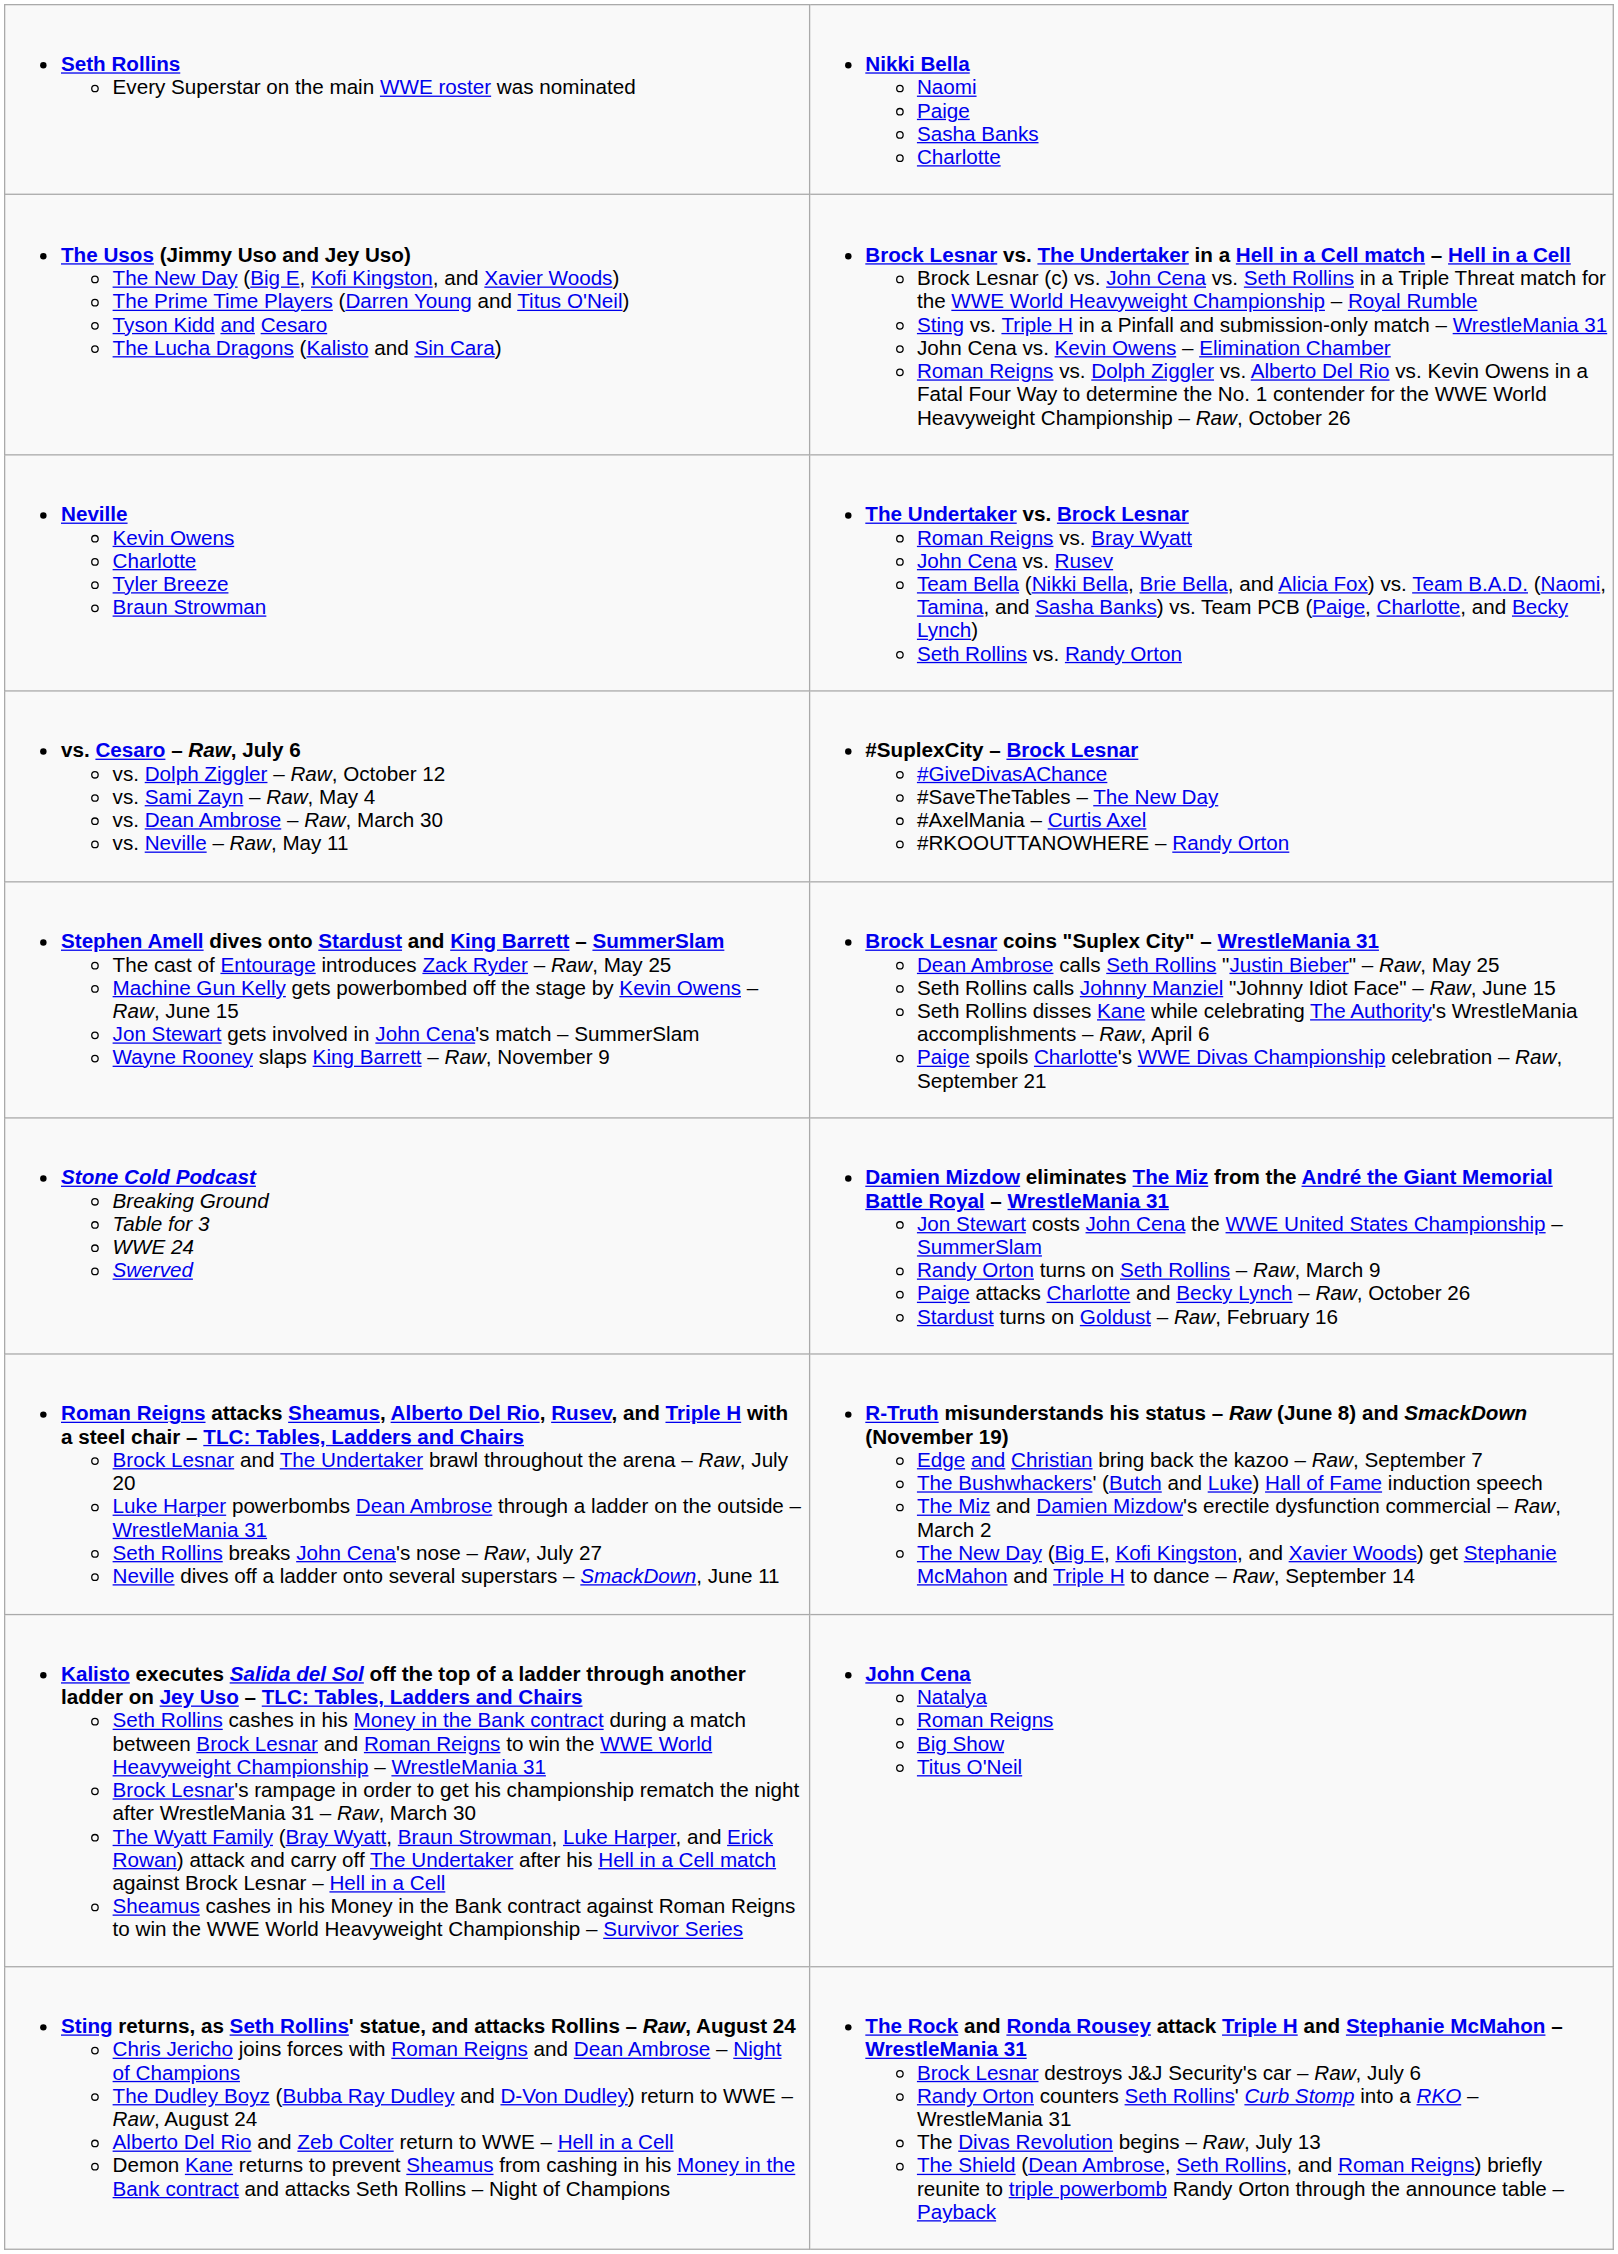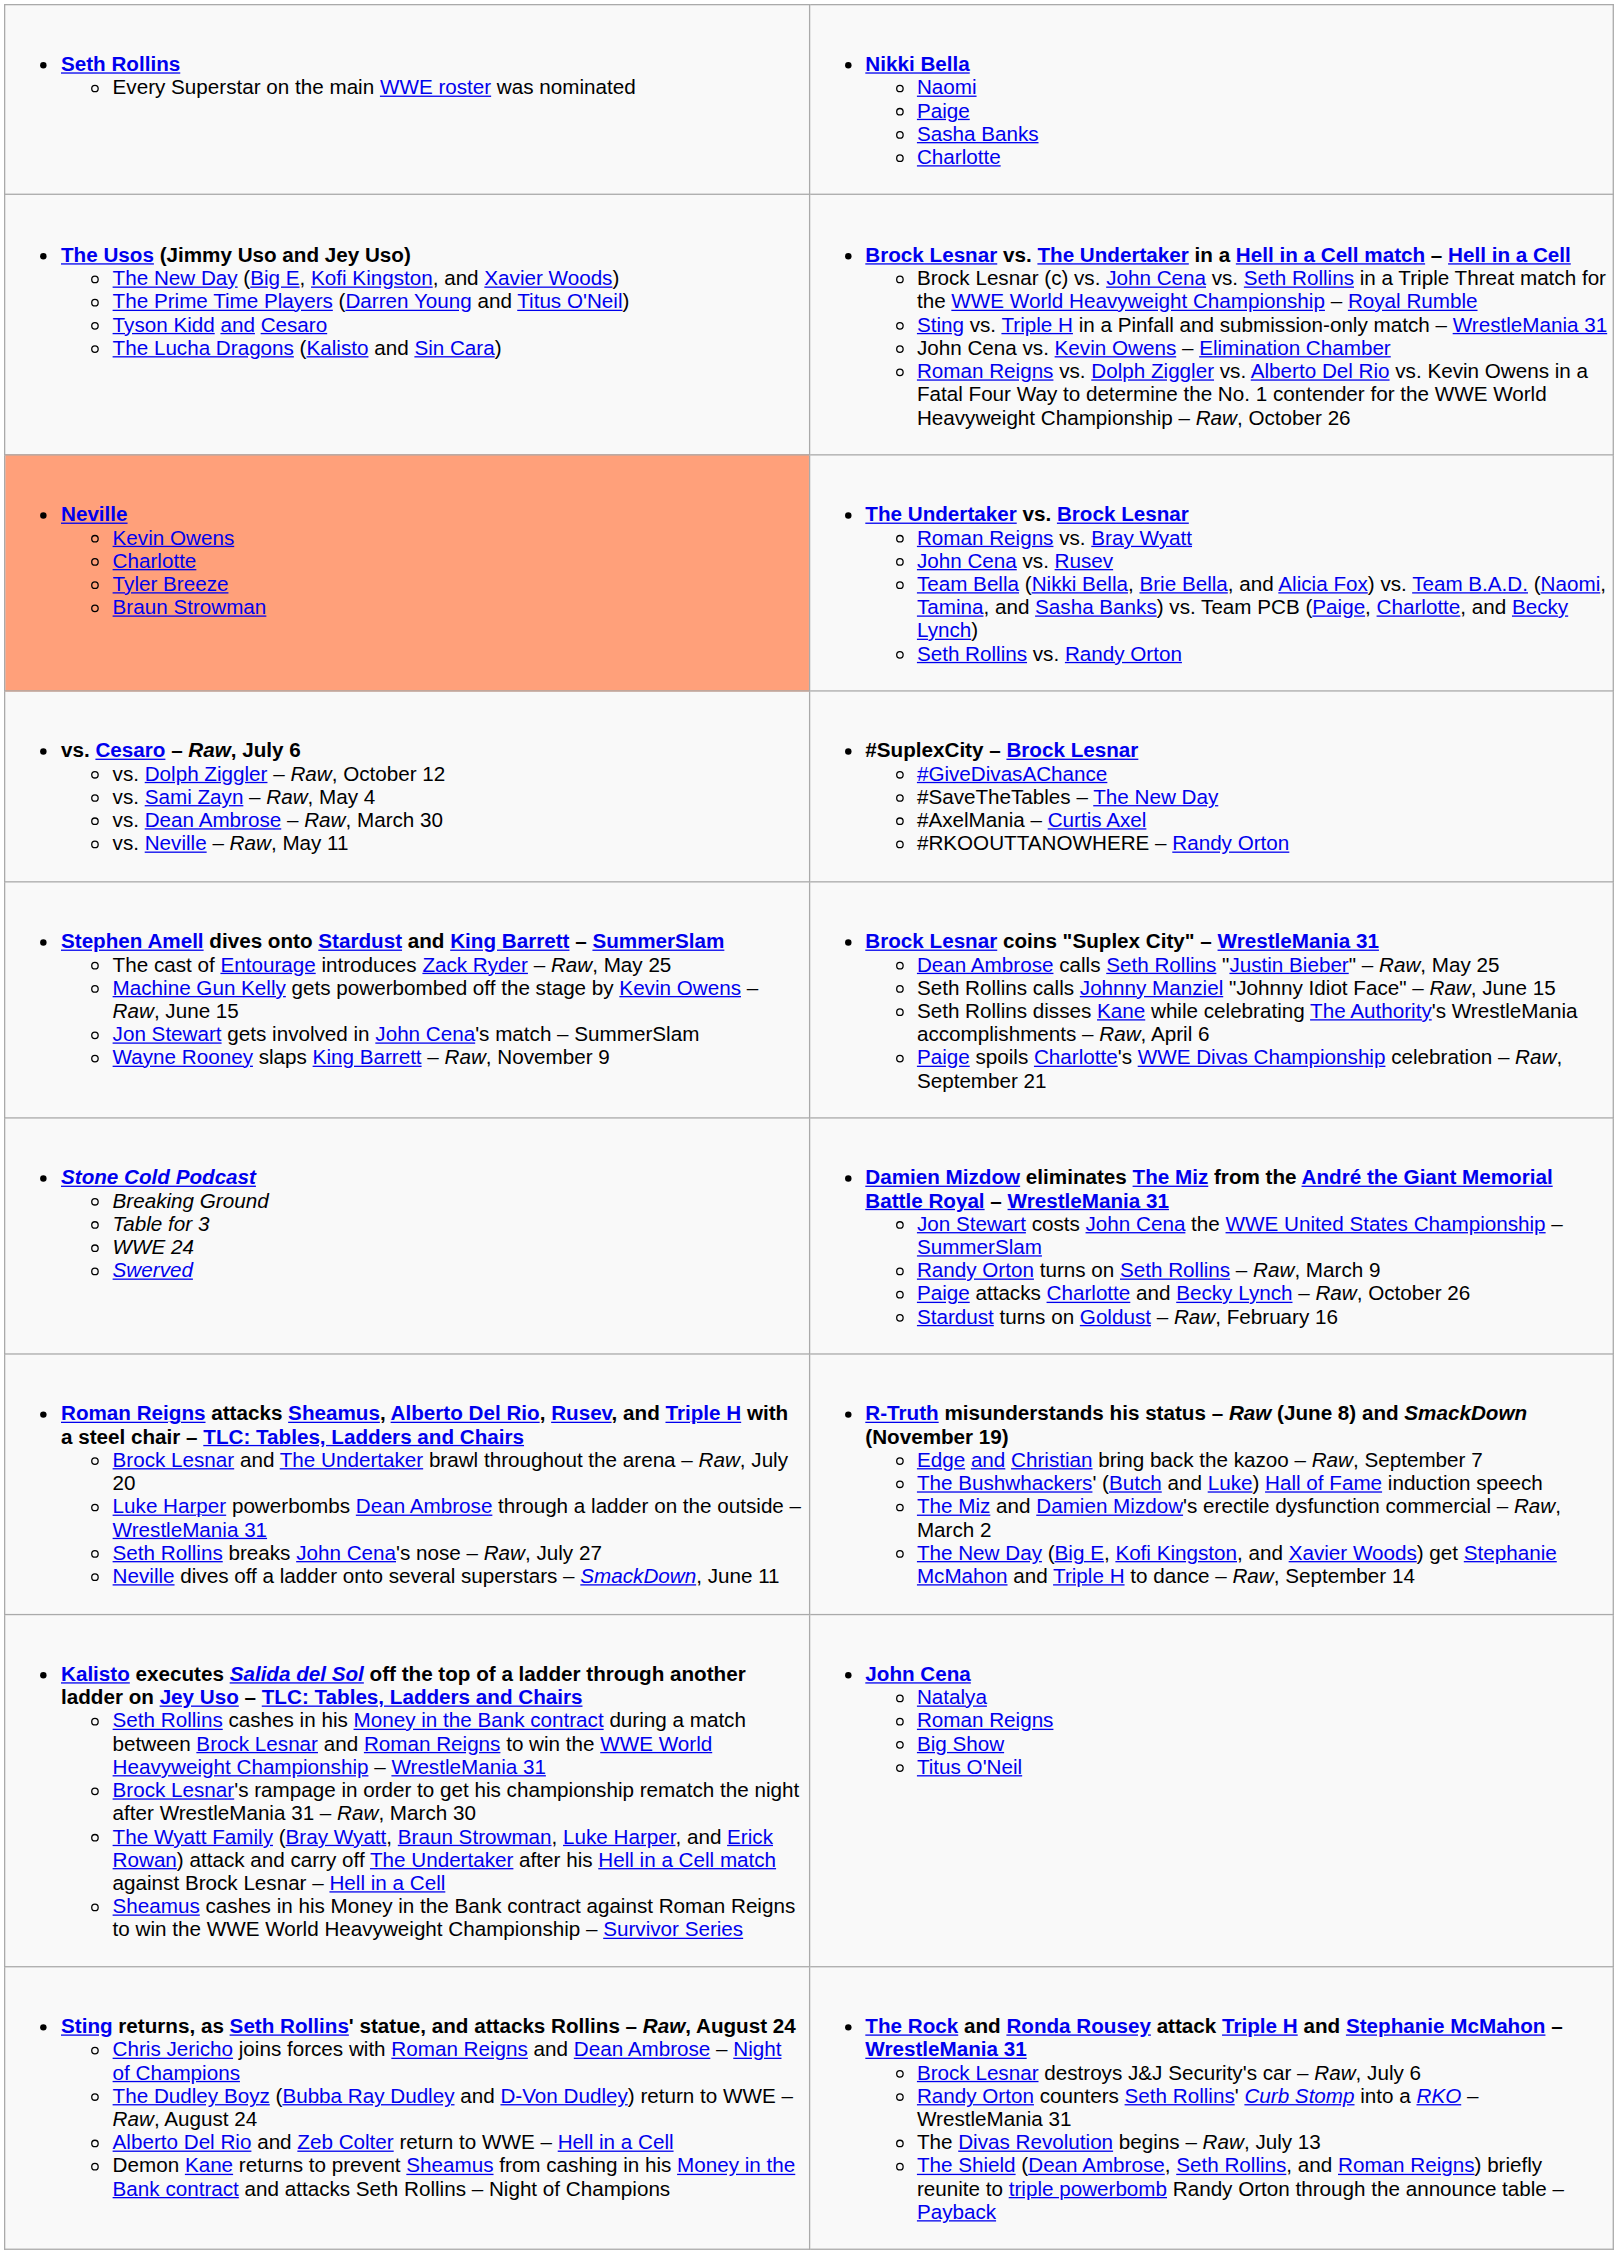(407, 561) no background -> (407, 561) lightsalmon background
